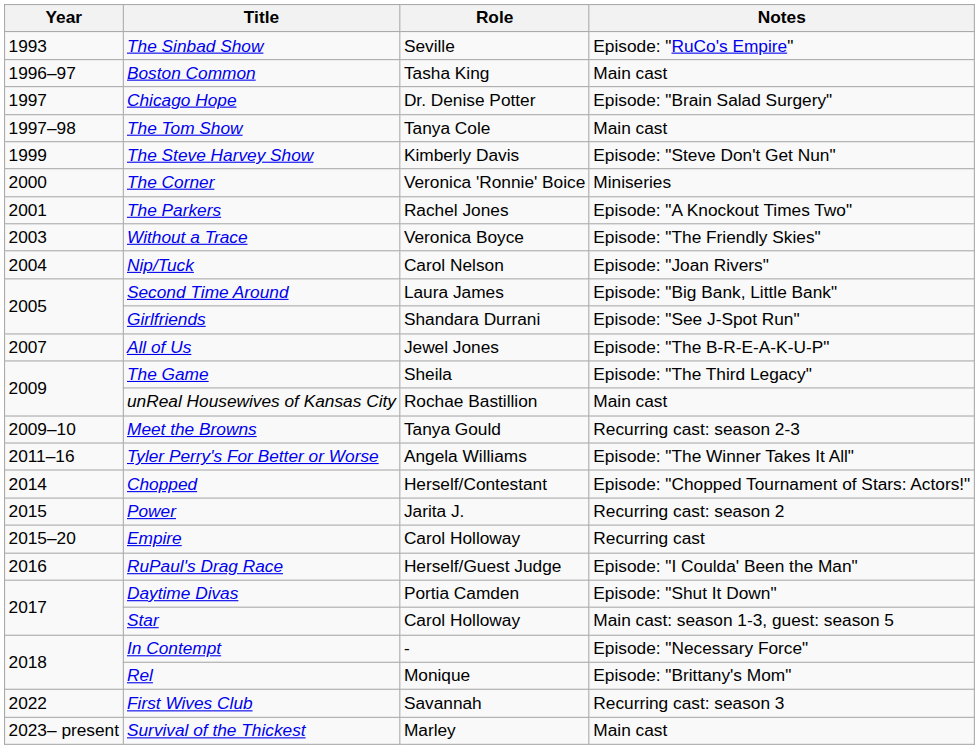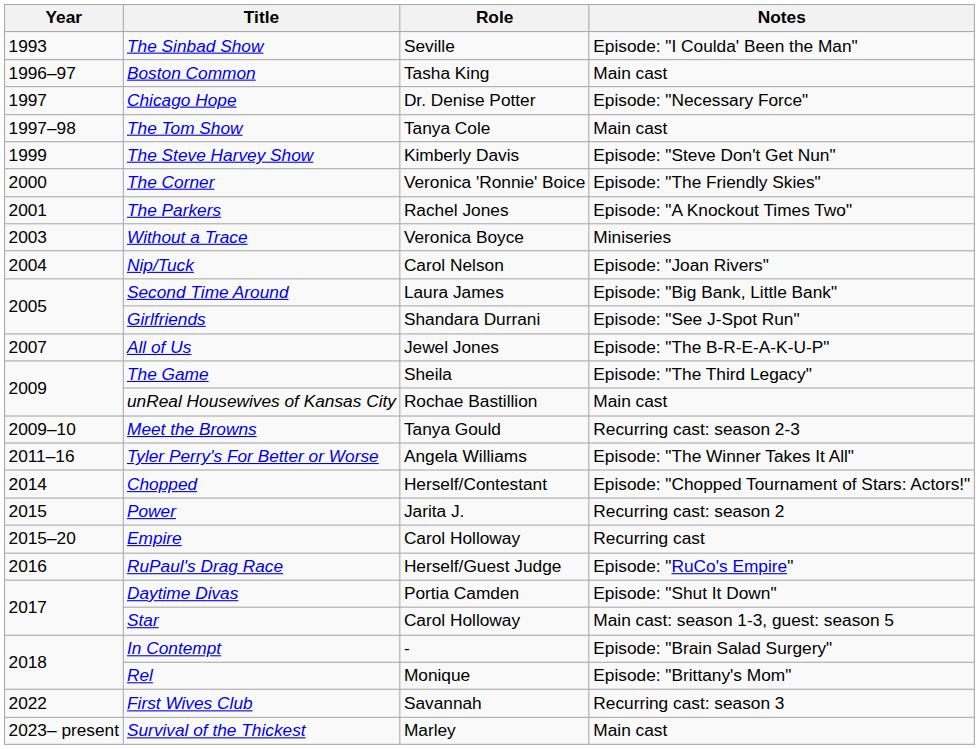(693, 45) Episode: "RuCo's Empire" -> (725, 45) Episode: "I Coulda' Been the Man"
(713, 100) Episode: "Brain Salad Surgery" -> (701, 100) Episode: "Necessary Force"
(632, 182) Miniseries -> (707, 182) Episode: "The Friendly Skies"
(707, 237) Episode: "The Friendly Skies" -> (632, 237) Miniseries
(725, 566) Episode: "I Coulda' Been the Man" -> (693, 566) Episode: "RuCo's Empire"
(701, 648) Episode: "Necessary Force" -> (713, 648) Episode: "Brain Salad Surgery"
